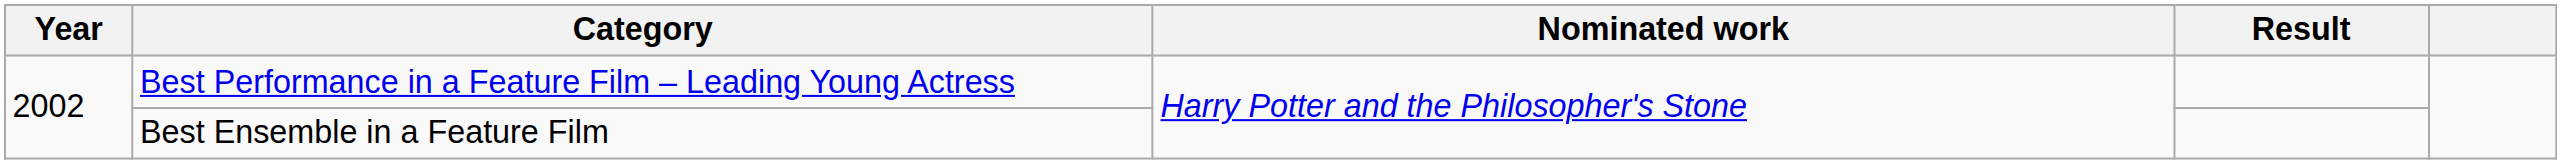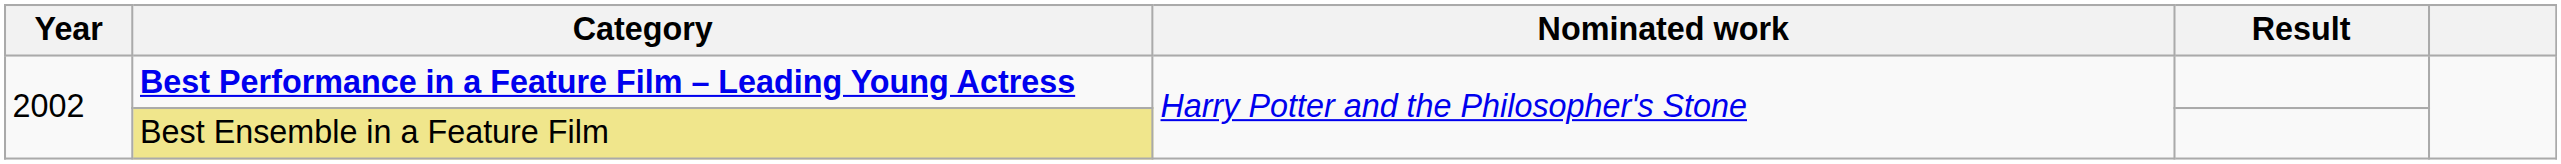(577, 81) normal -> (608, 81) bold
(374, 132) no background -> (374, 132) khaki background
